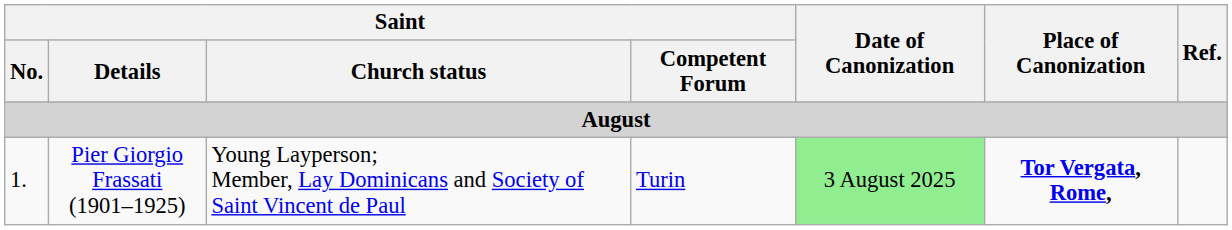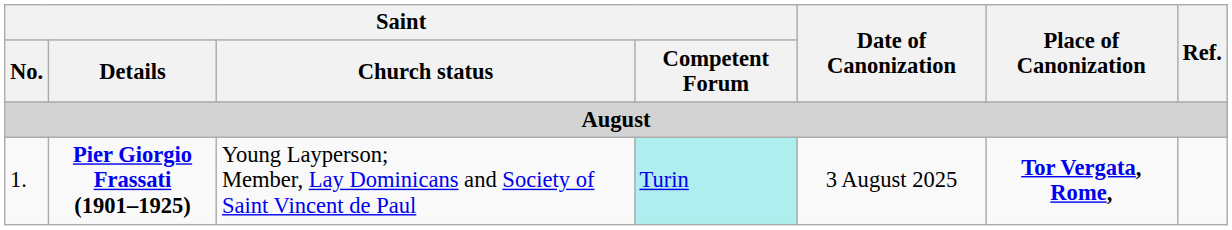(127, 180) normal -> (133, 180) bold
(661, 180) no background -> (664, 180) paleturquoise background
(890, 180) lightgreen background -> (891, 180) no background
